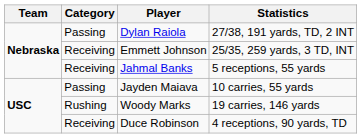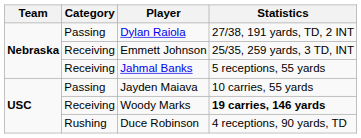(85, 105) Rushing -> (90, 105) Receiving
(266, 105) normal -> (269, 105) bold
(90, 123) Receiving -> (85, 123) Rushing
